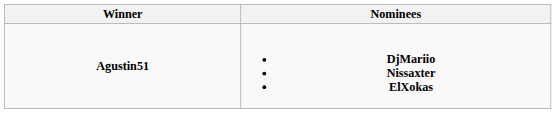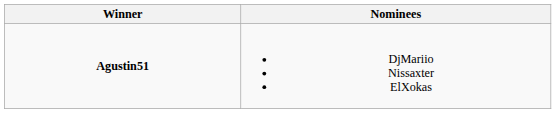(396, 73) bold -> (396, 73) normal
